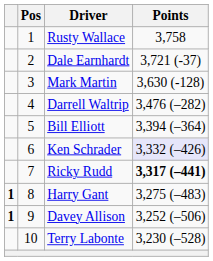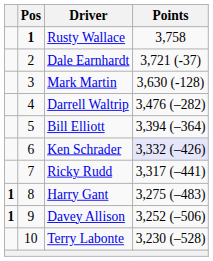(31, 38) normal -> (31, 38) bold
(171, 171) bold -> (171, 171) normal
